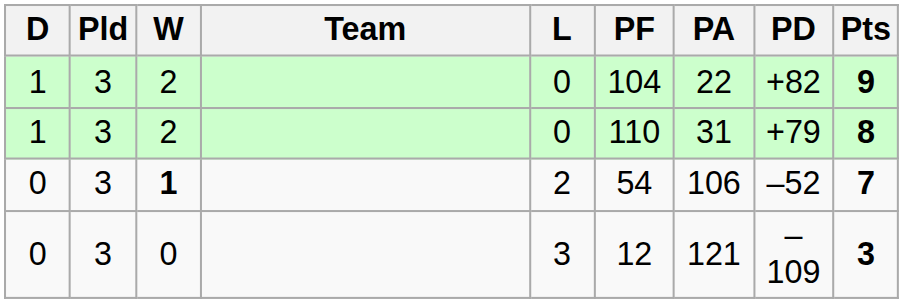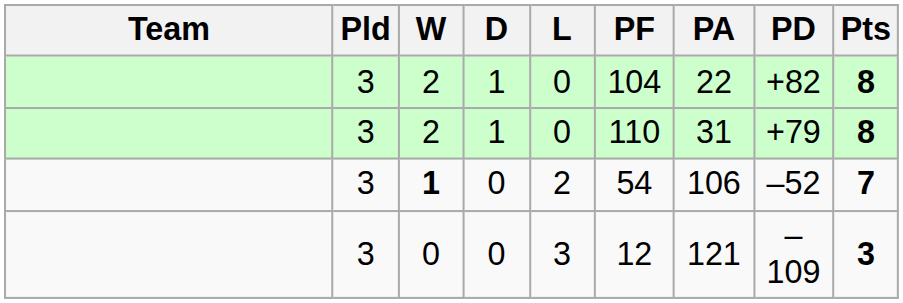columns swapped: (365, 30) <-> (38, 30)
(866, 81) 9 -> (866, 81) 8
